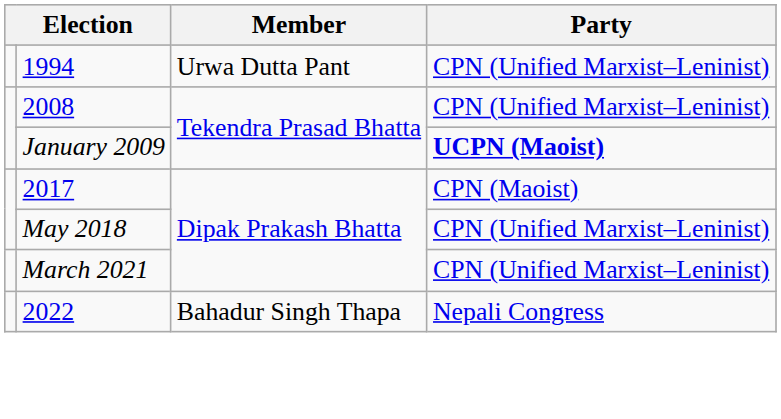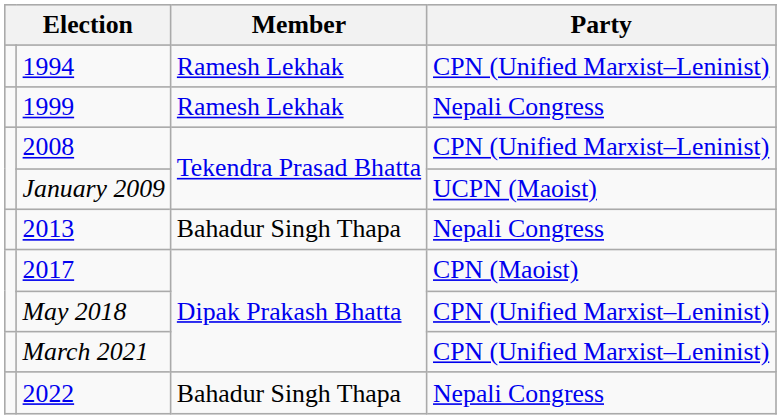(263, 65) Urwa Dutta Pant -> (260, 65) Ramesh Lekhak
+ row: (48, 106)
(519, 147) bold -> (515, 188) normal
+ row: (48, 229)
